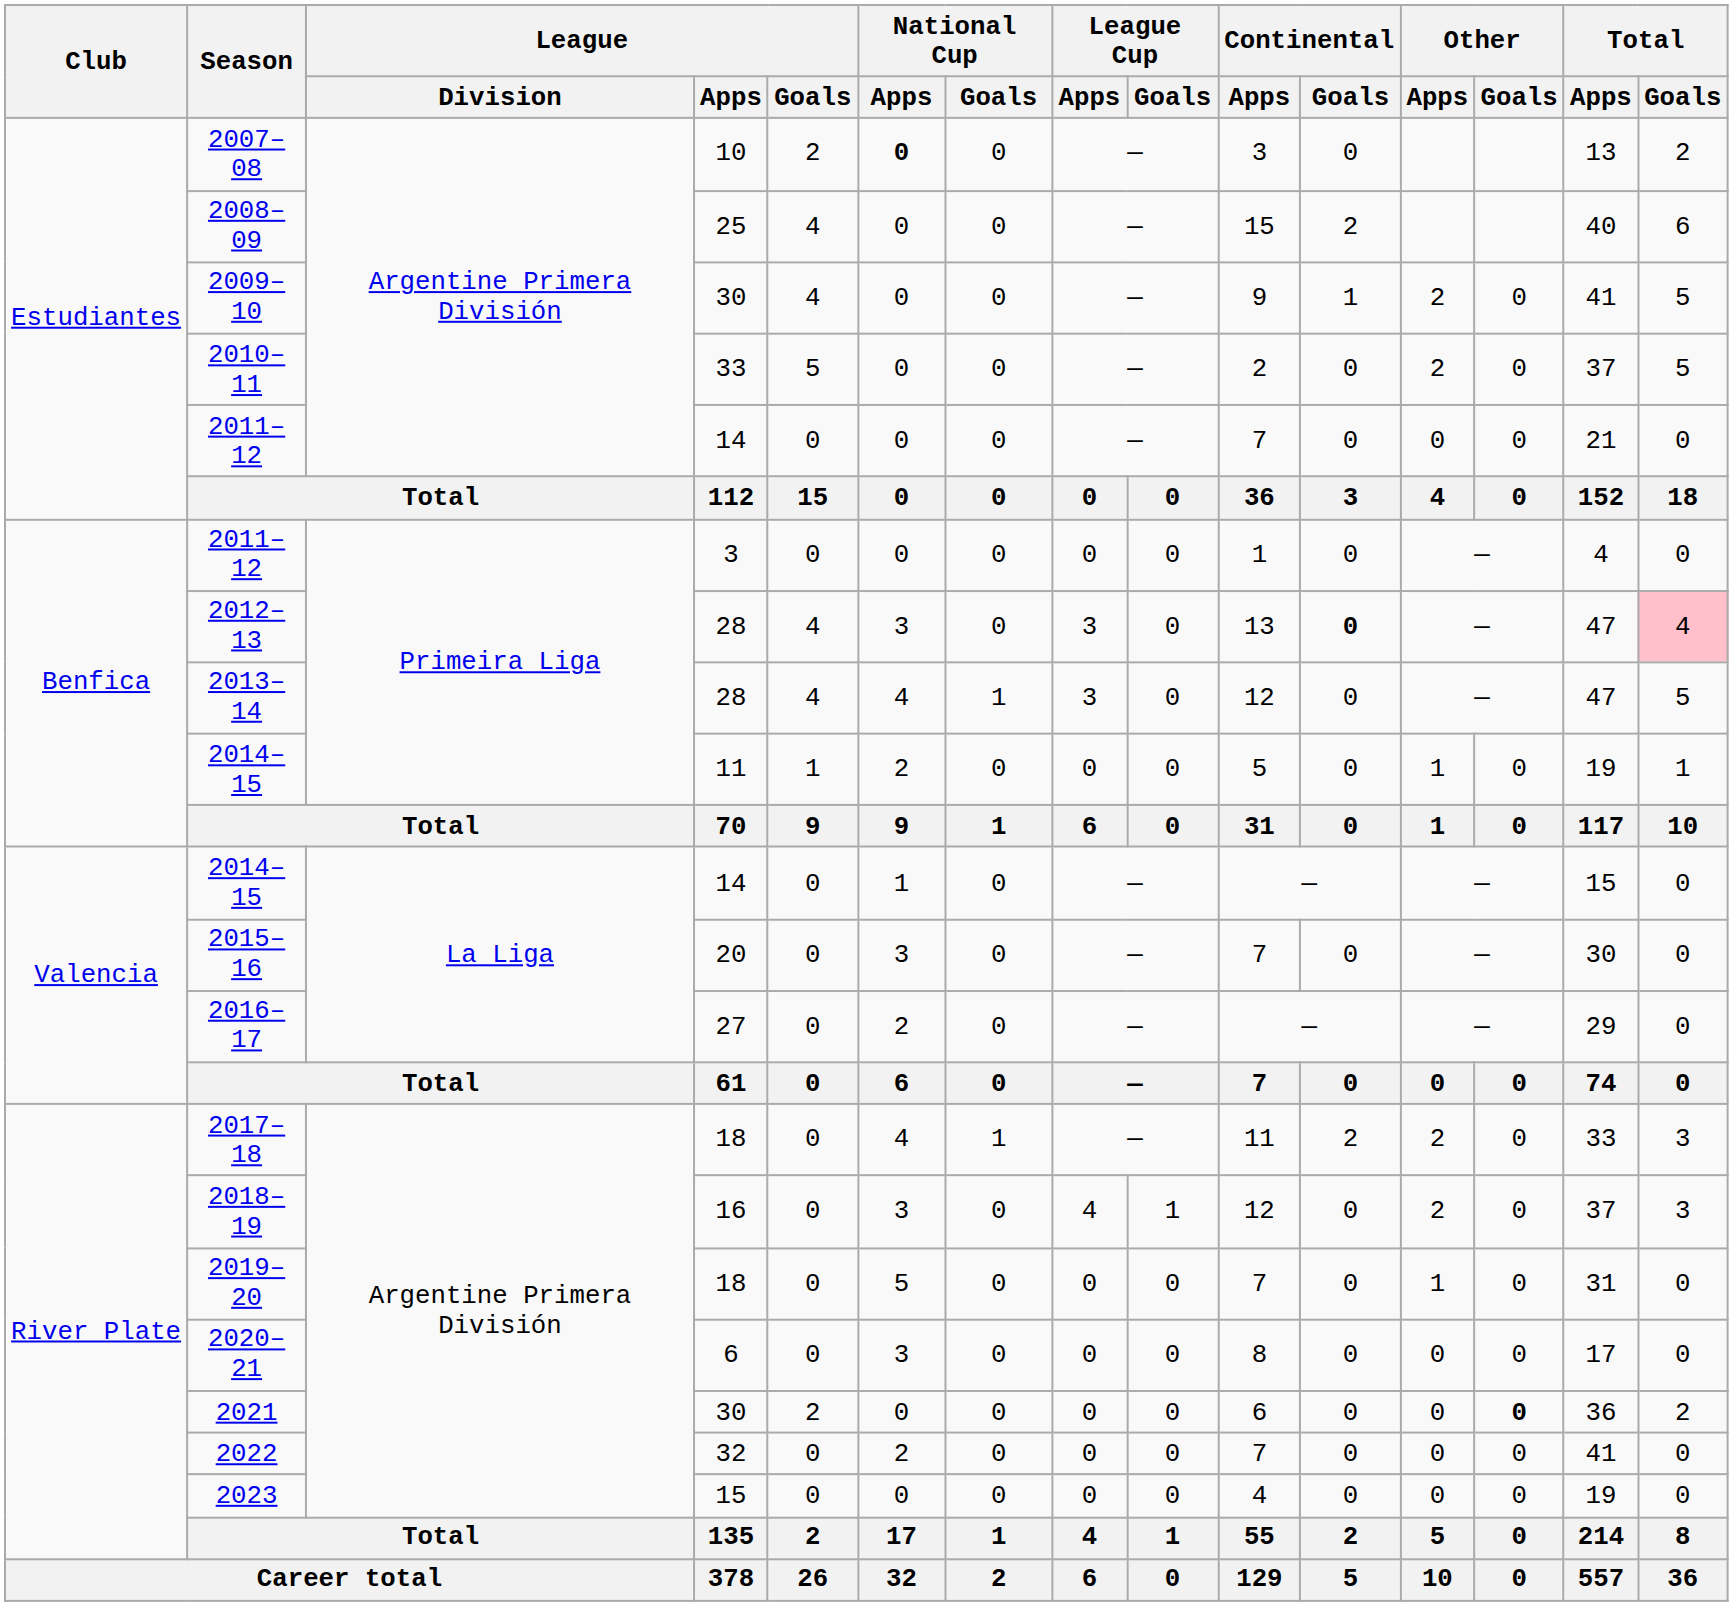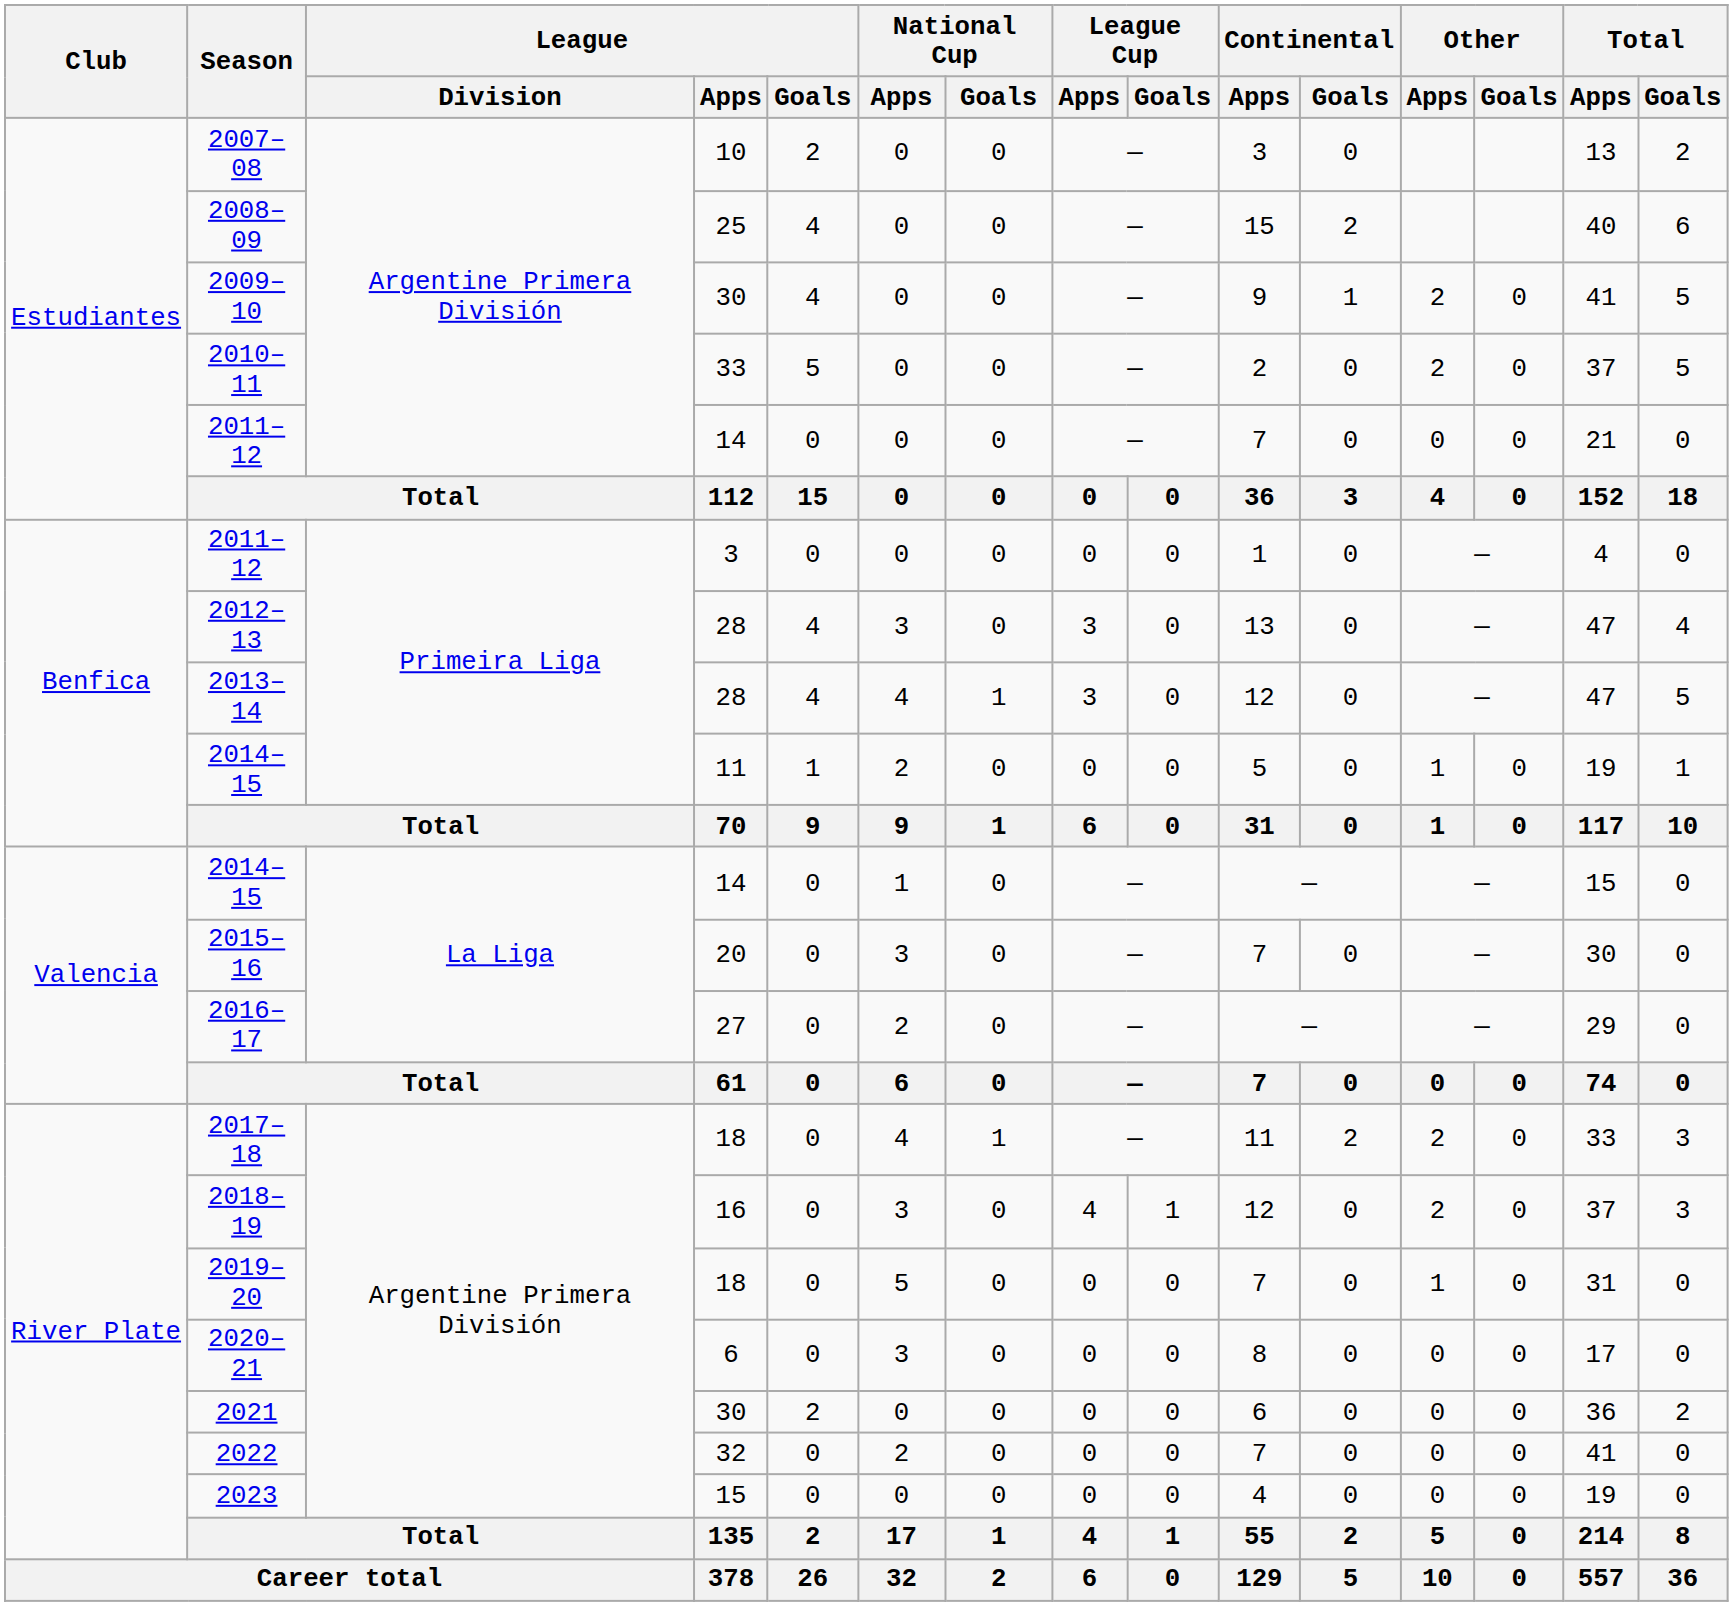(901, 154) bold -> (901, 154) normal
(1350, 626) bold -> (1350, 626) normal
(1683, 626) pink background -> (1683, 626) no background
(1519, 1412) bold -> (1519, 1412) normal
